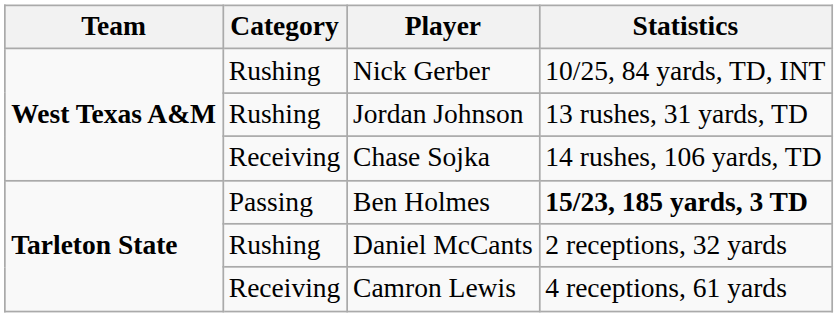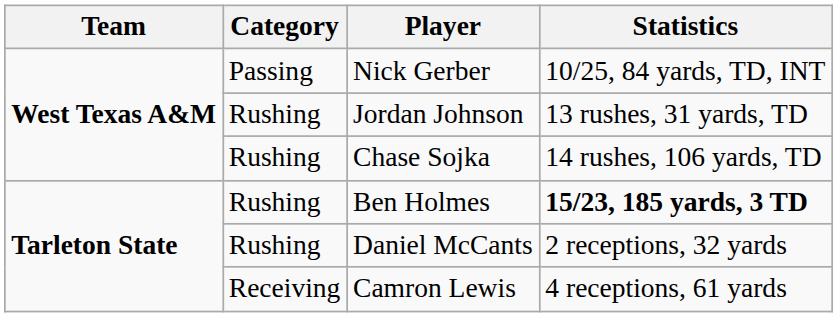(275, 70) Rushing -> (271, 70) Passing
(285, 157) Receiving -> (275, 157) Rushing
(271, 201) Passing -> (275, 201) Rushing
